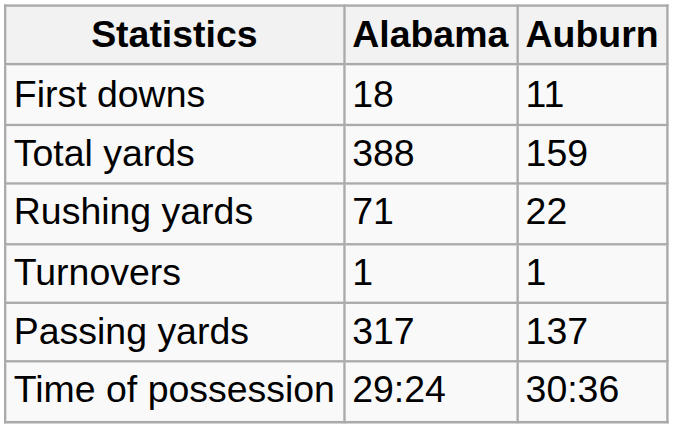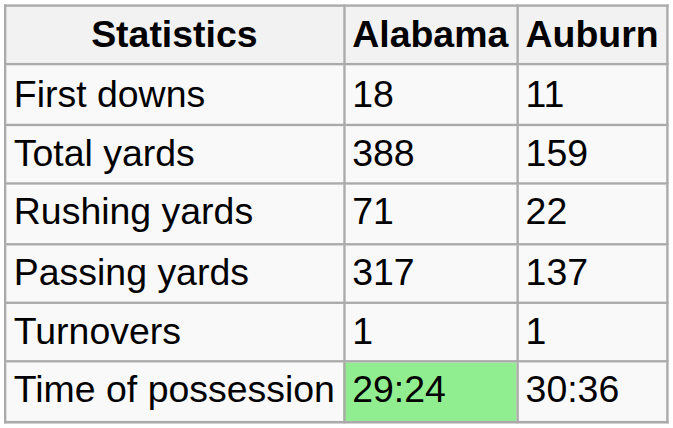rows swapped: (131, 331) <-> (97, 272)
(399, 390) no background -> (399, 390) lightgreen background
